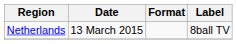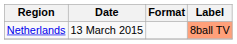(210, 30) no background -> (210, 30) lightsalmon background
